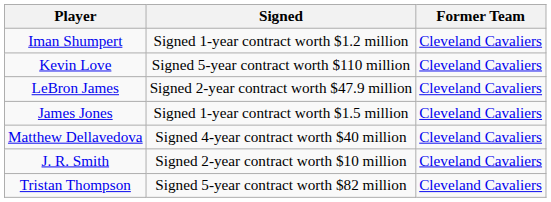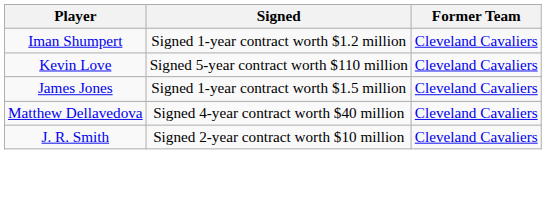- row: (75, 88)
- row: (75, 185)
